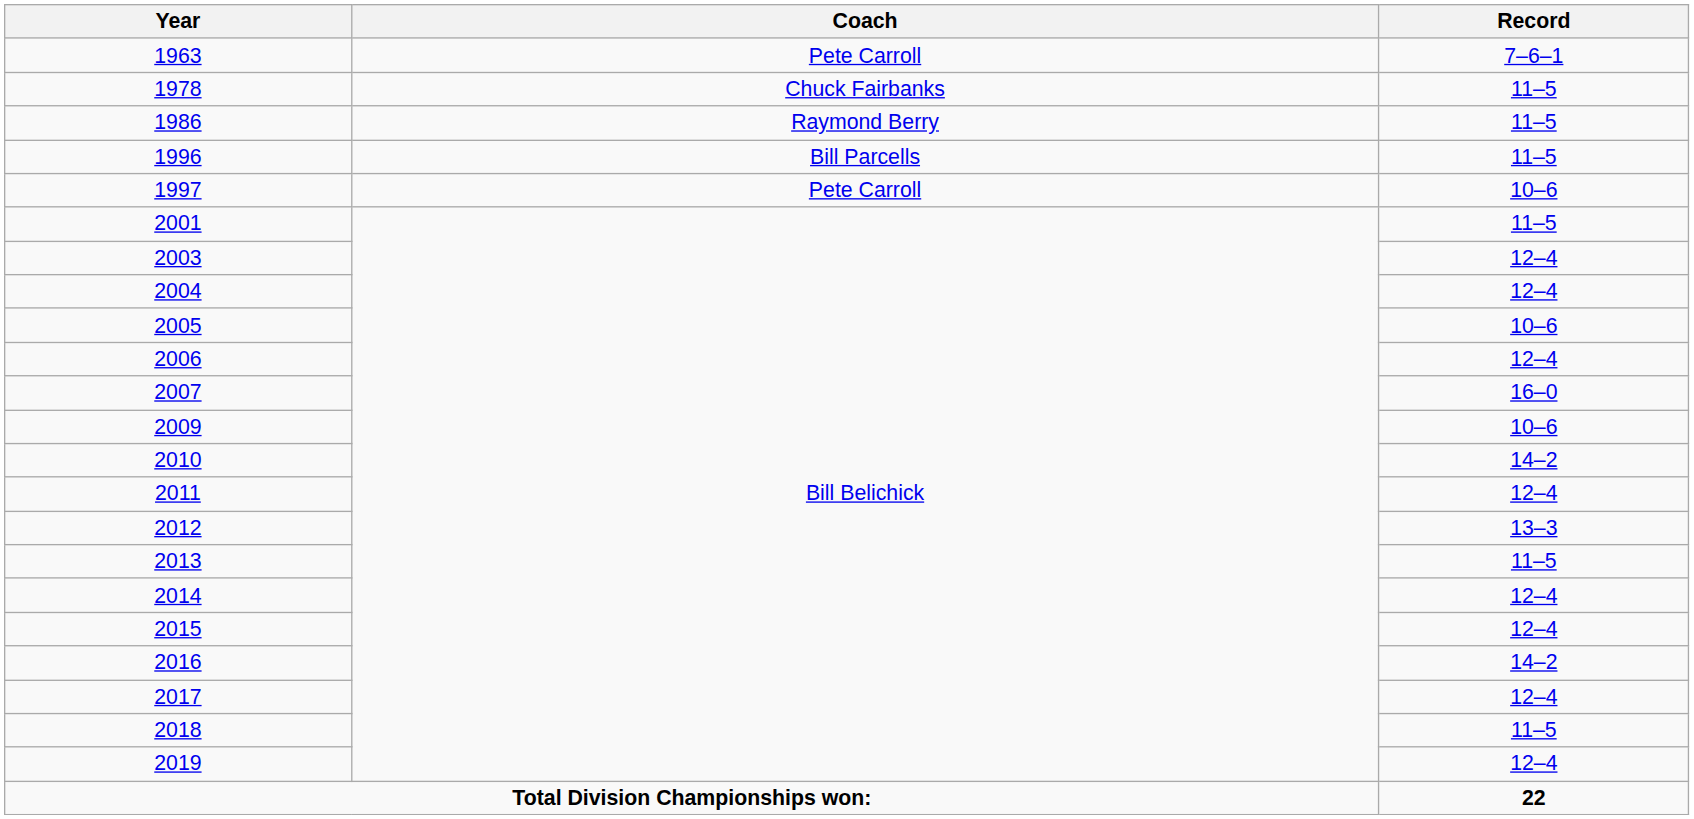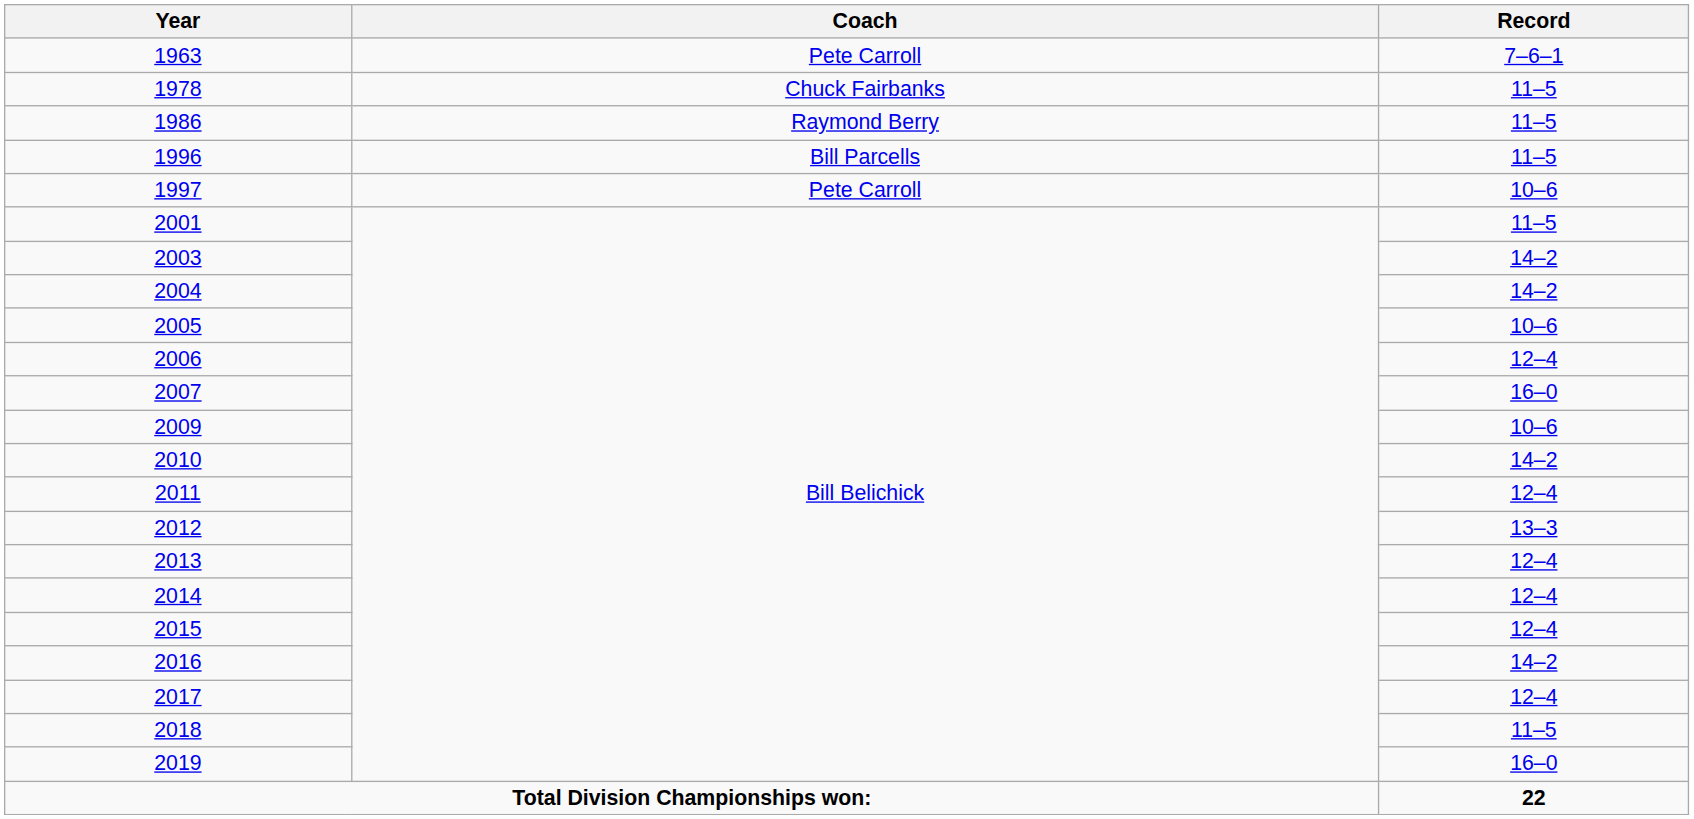(1534, 257) 12–4 -> (1534, 257) 14–2
(1534, 291) 12–4 -> (1534, 291) 14–2
(1534, 561) 11–5 -> (1534, 561) 12–4
(1534, 763) 12–4 -> (1534, 763) 16–0
